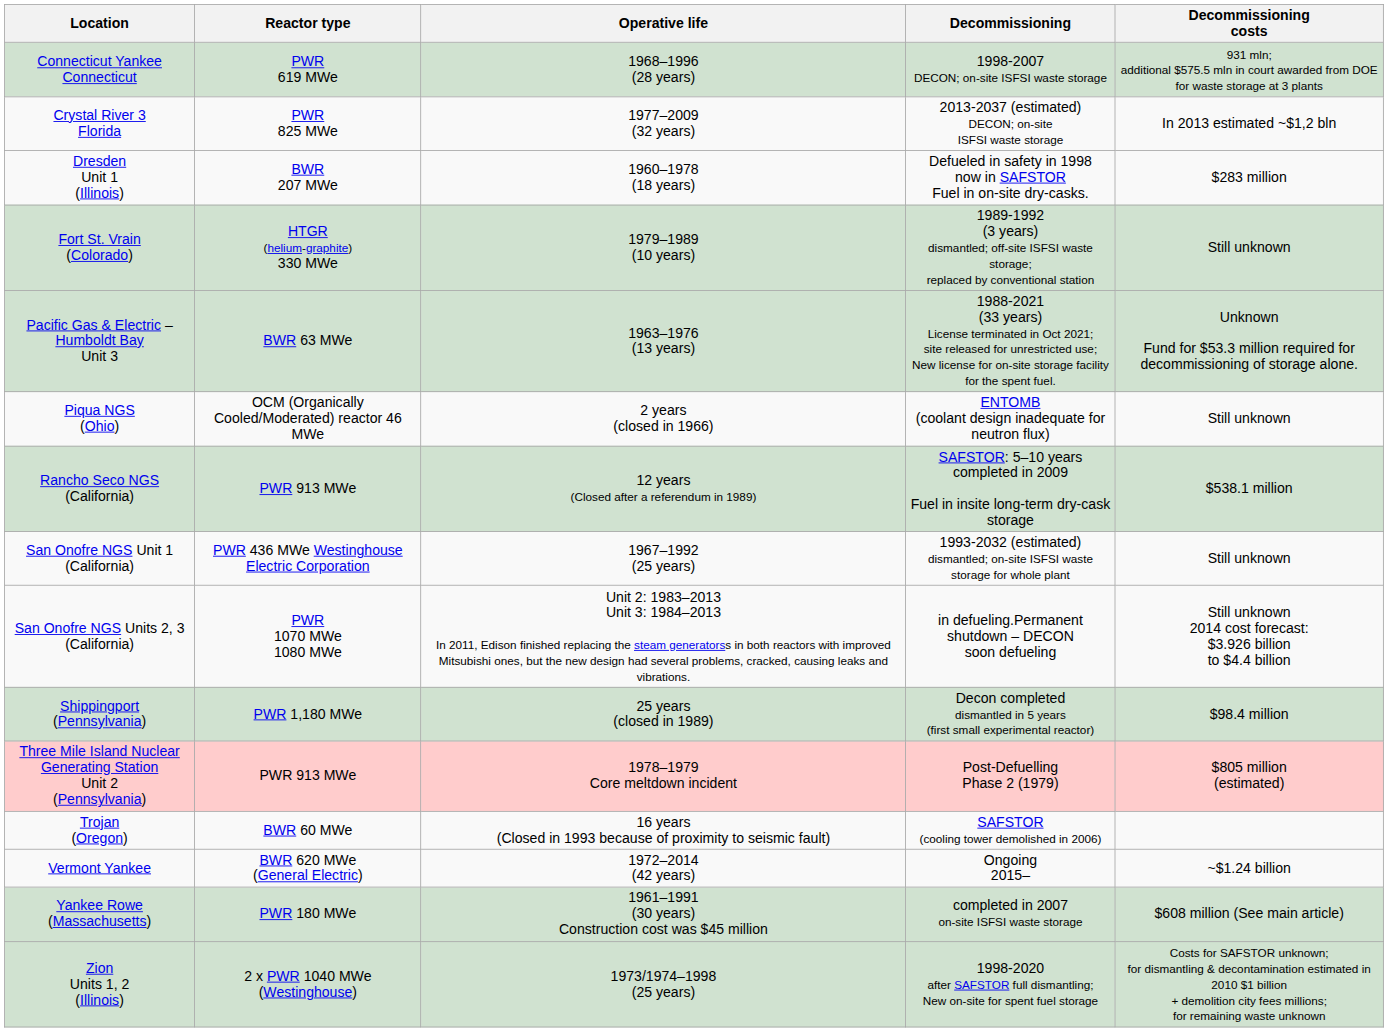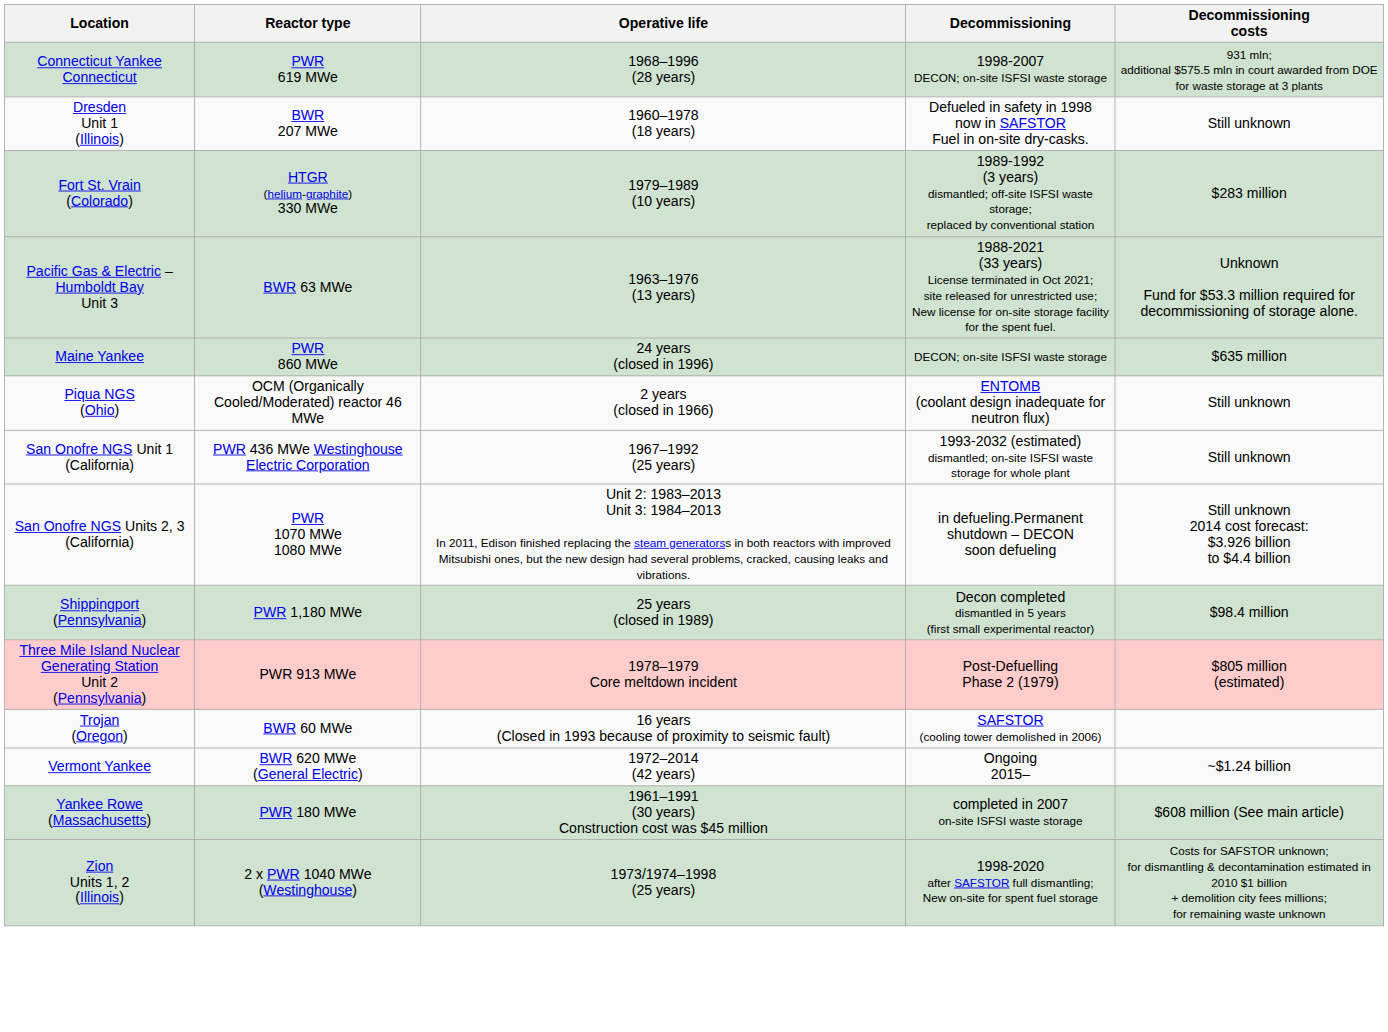- row: (100, 123)
(1249, 177) $283 million -> (1249, 123) Still unknown
(1249, 247) Still unknown -> (1249, 193) $283 million
+ row: (100, 356)
- row: (100, 488)
